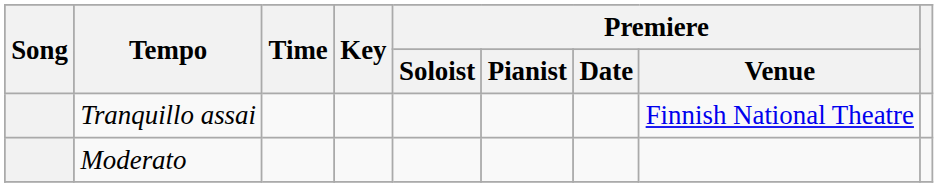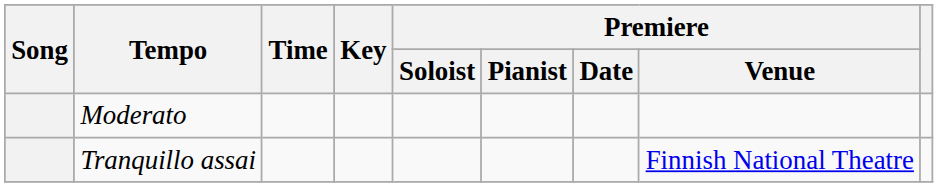rows swapped: (168, 115) <-> (133, 159)
